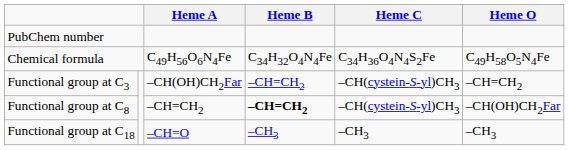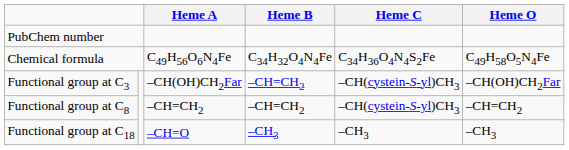(494, 83) –CH=CH2 -> (513, 83) –CH(OH)CH2Far
(278, 107) bold -> (276, 107) normal
(513, 107) –CH(OH)CH2Far -> (494, 107) –CH=CH2
